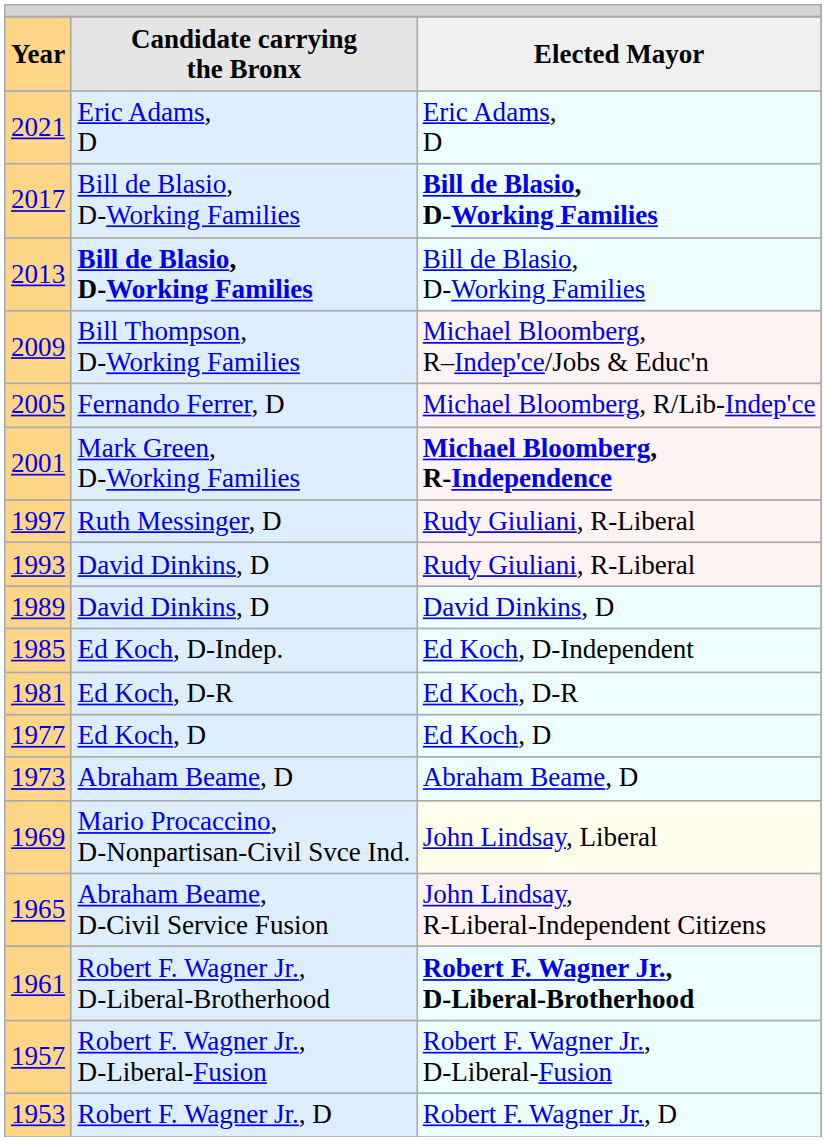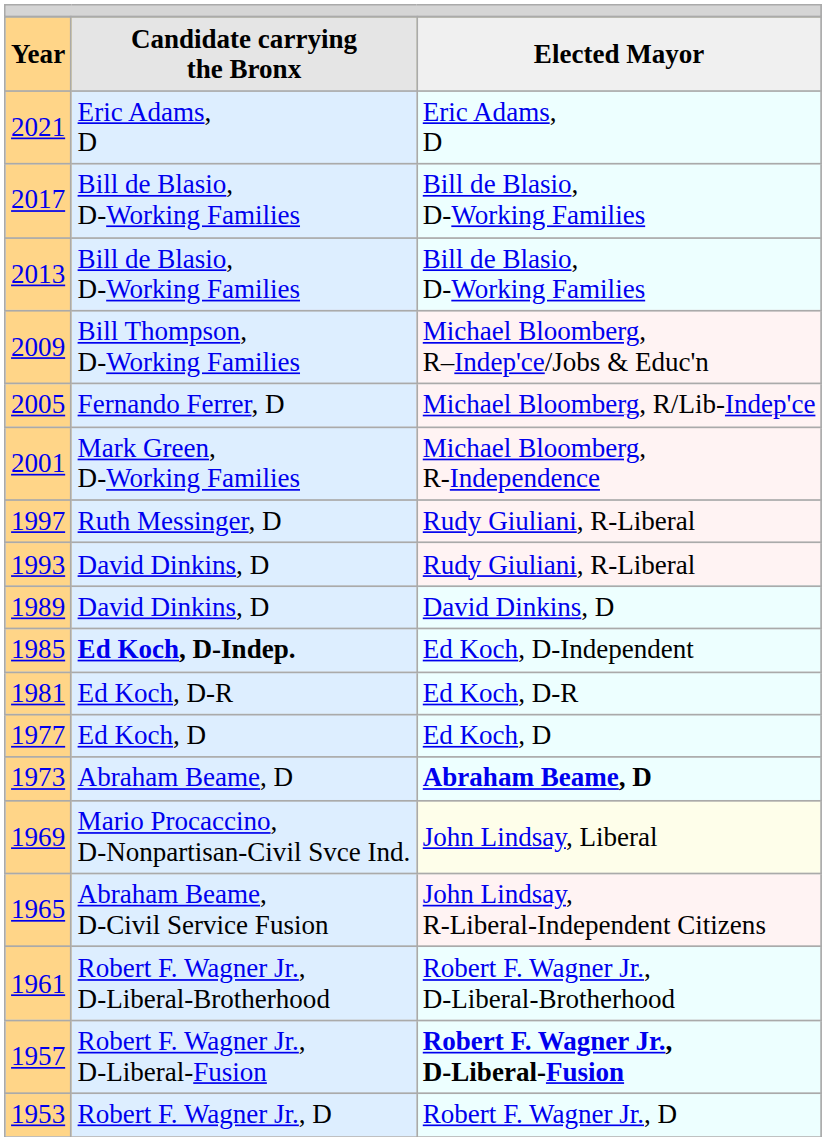(540, 200) bold -> (534, 200) normal
(195, 273) bold -> (189, 273) normal
(540, 463) bold -> (534, 463) normal
(180, 649) normal -> (187, 649) bold
(531, 778) normal -> (537, 778) bold
(558, 983) bold -> (549, 983) normal
(537, 1056) normal -> (547, 1056) bold
